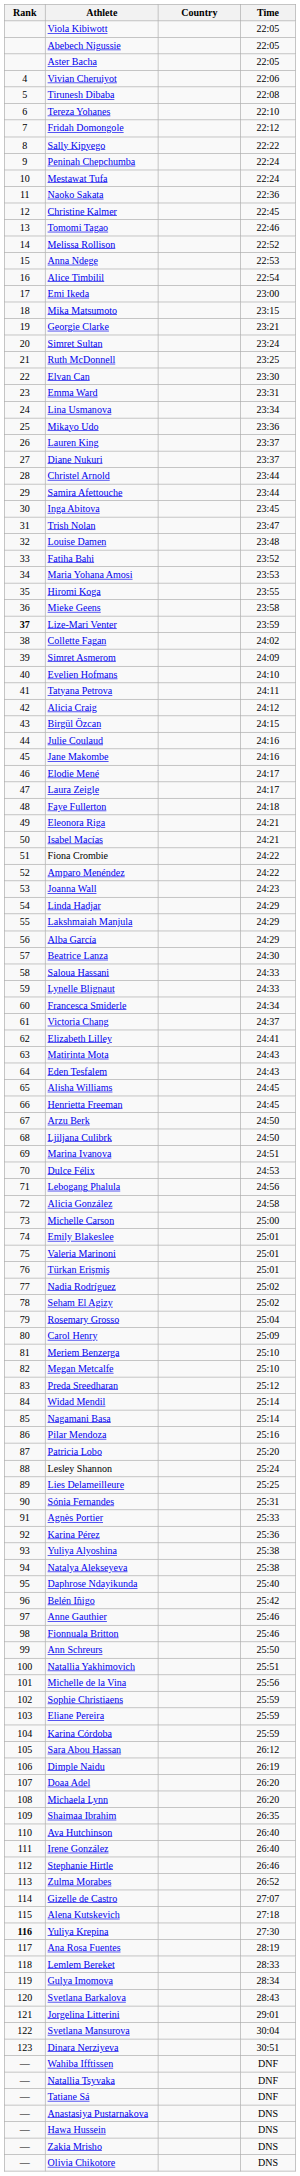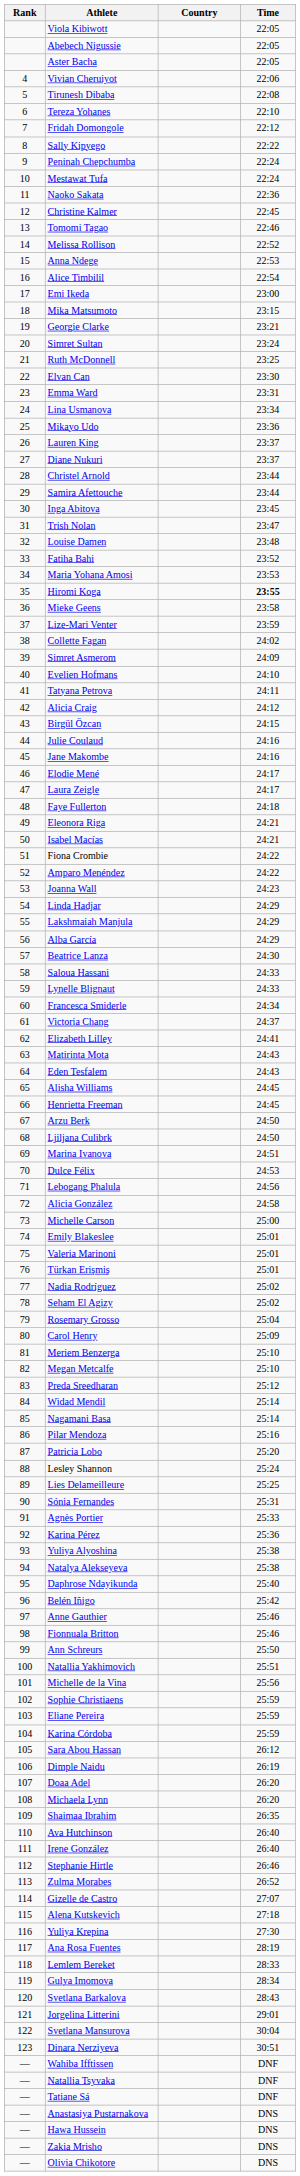(268, 591) normal -> (268, 591) bold
(25, 624) bold -> (25, 624) normal
(25, 1931) bold -> (25, 1931) normal
